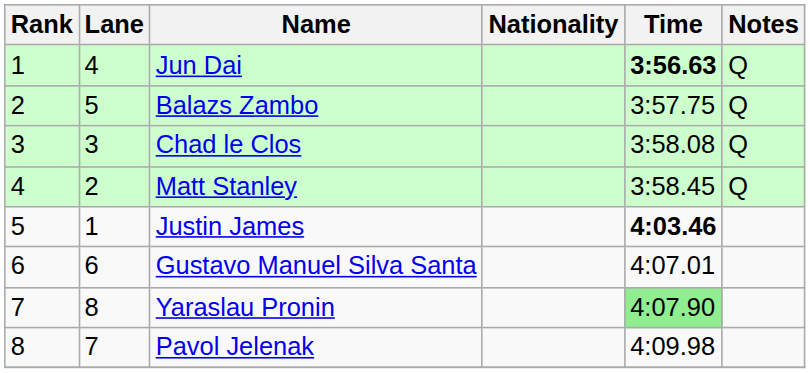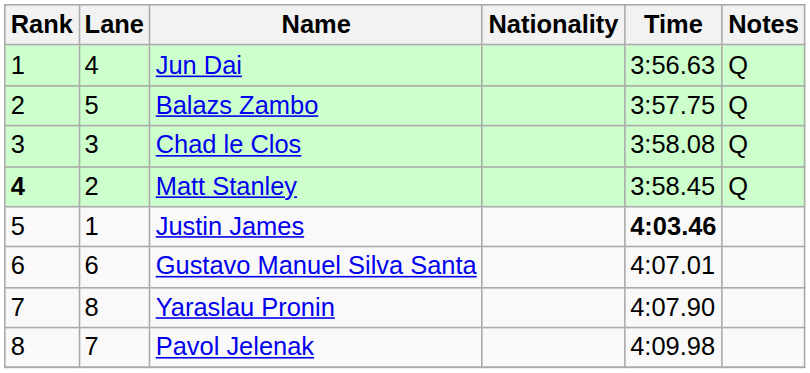(673, 65) bold -> (673, 65) normal
(18, 186) normal -> (18, 186) bold
(673, 307) lightgreen background -> (673, 307) no background
